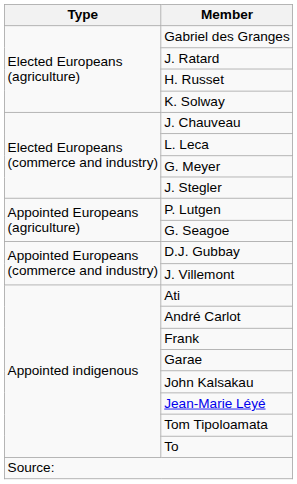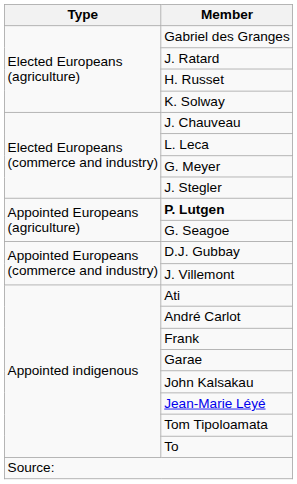(192, 209) normal -> (194, 209) bold
